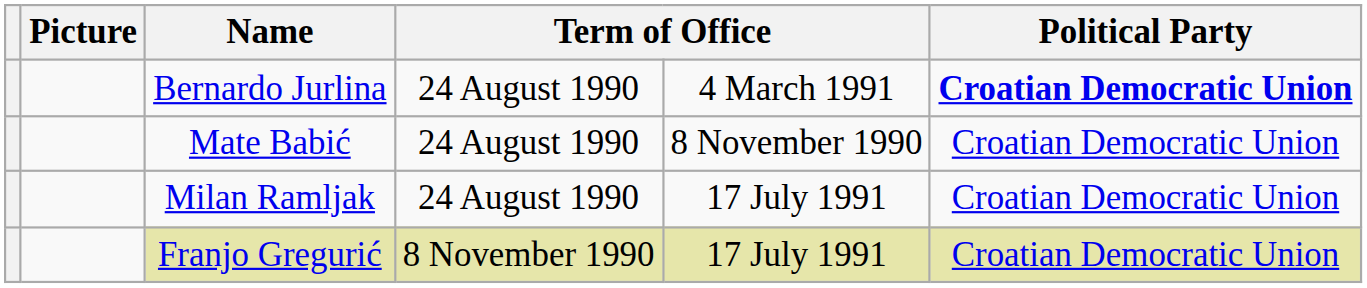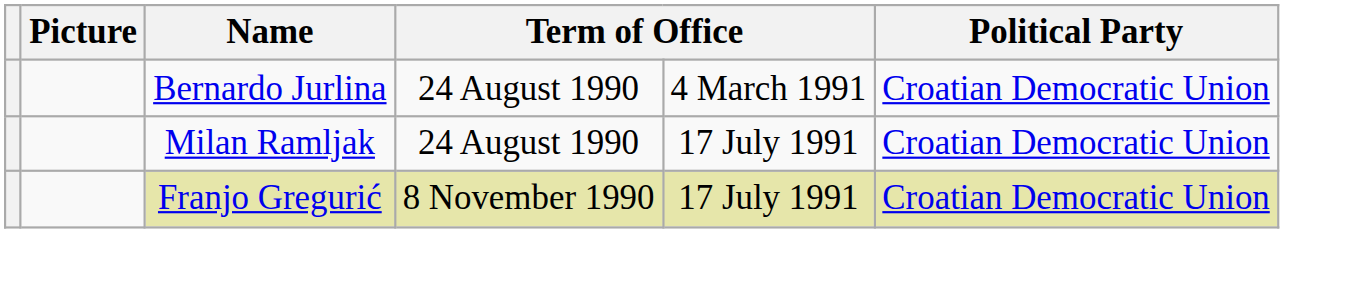(1146, 87) bold -> (1076, 87) normal
- row: (270, 142)
